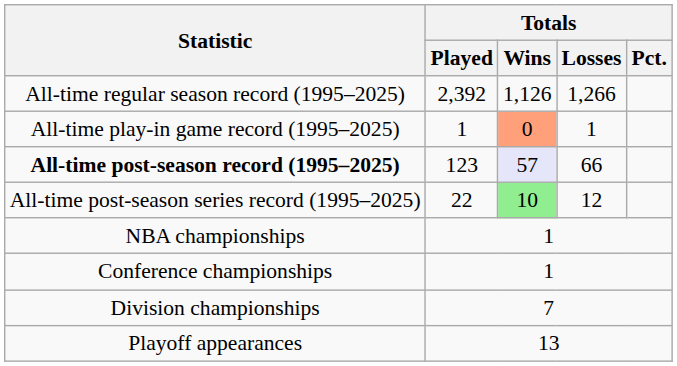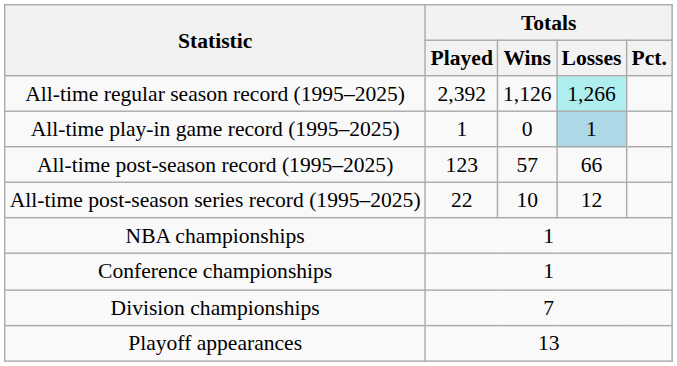(591, 93) no background -> (591, 93) paleturquoise background
(527, 129) lightsalmon background -> (527, 129) no background
(591, 129) no background -> (591, 129) lightblue background
(215, 164) bold -> (215, 164) normal
(527, 164) lavender background -> (527, 164) no background
(527, 200) lightgreen background -> (527, 200) no background
